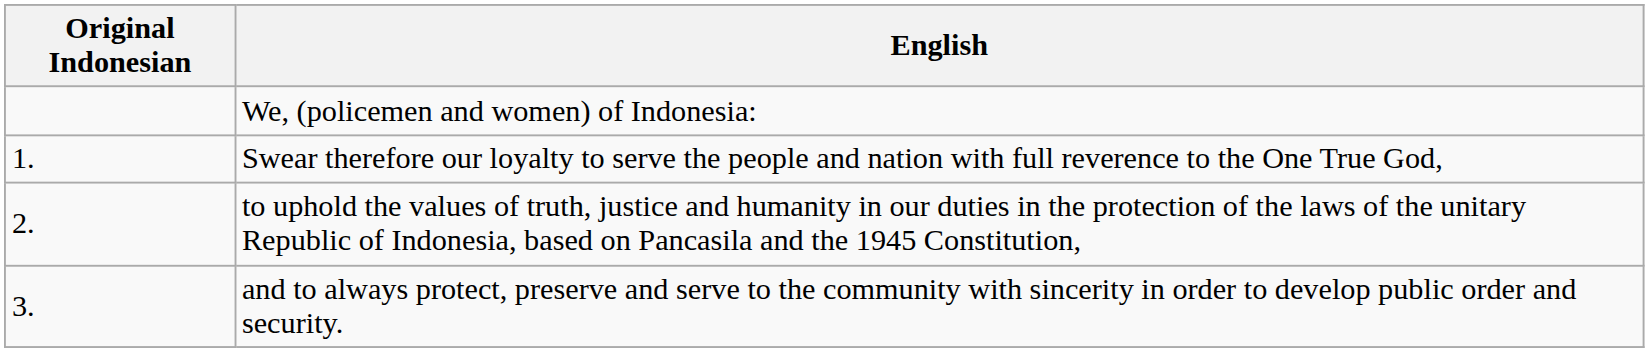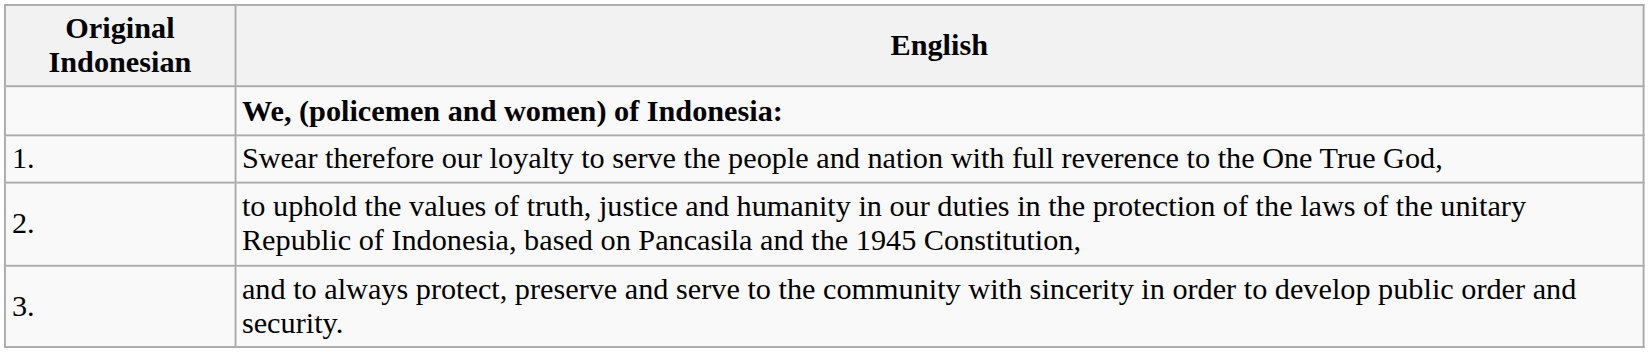(499, 110) normal -> (512, 110) bold
